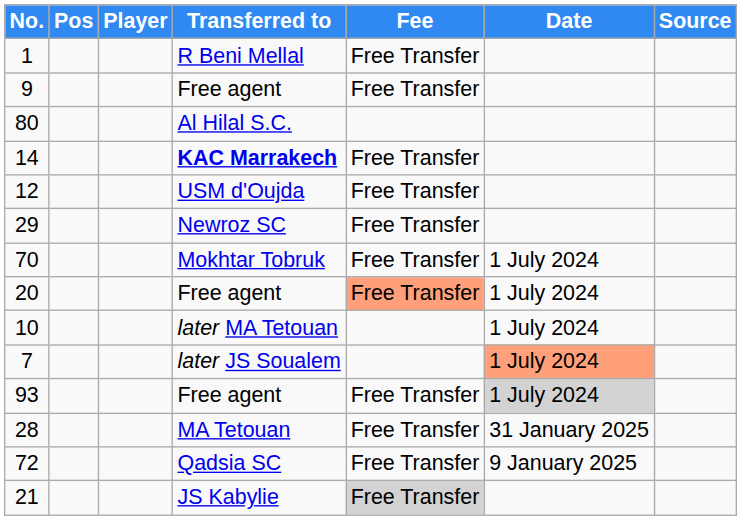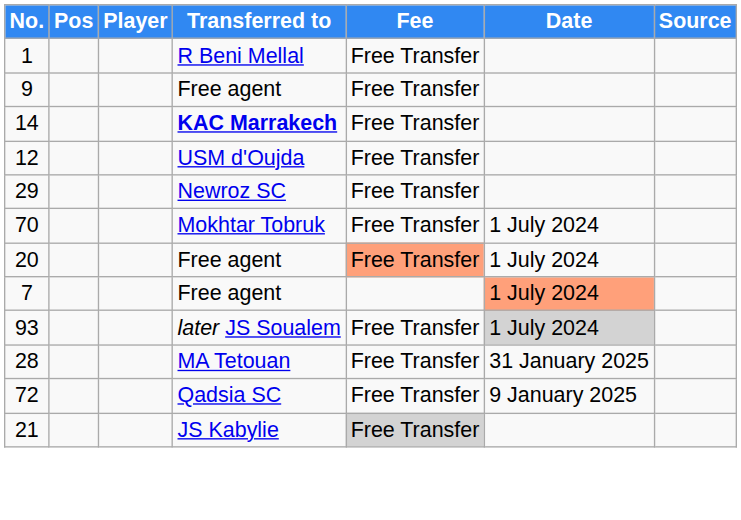- row: (27, 123)
- row: (27, 327)
(259, 361) later JS Soualem -> (229, 293) Free agent
(229, 395) Free agent -> (259, 327) later JS Soualem
